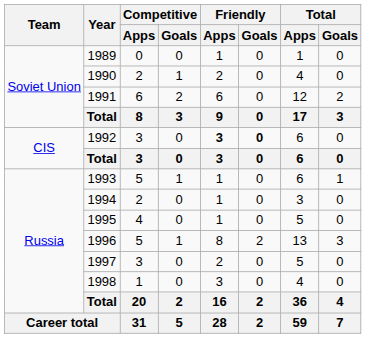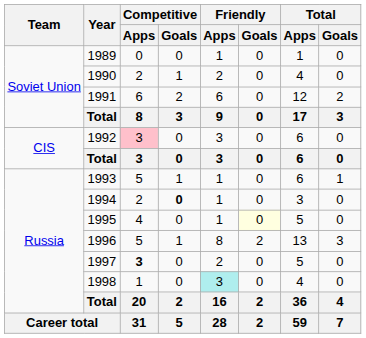(139, 138) no background -> (139, 138) pink background
(219, 138) bold -> (219, 138) normal
(260, 138) bold -> (260, 138) normal
(179, 199) normal -> (179, 199) bold
(260, 220) no background -> (260, 220) lightyellow background
(139, 261) normal -> (139, 261) bold
(219, 281) no background -> (219, 281) paleturquoise background
